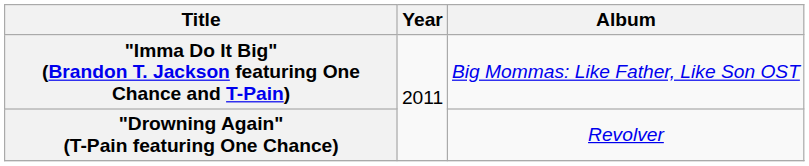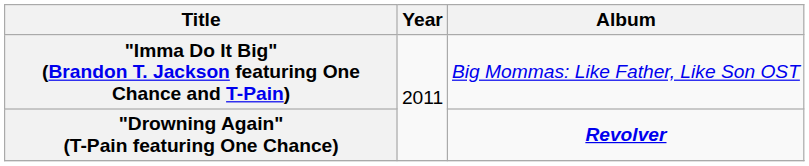(626, 134) normal -> (626, 134) bold
